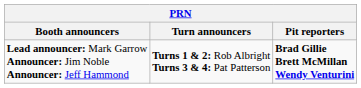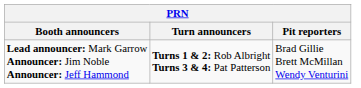(315, 61) bold -> (312, 61) normal
